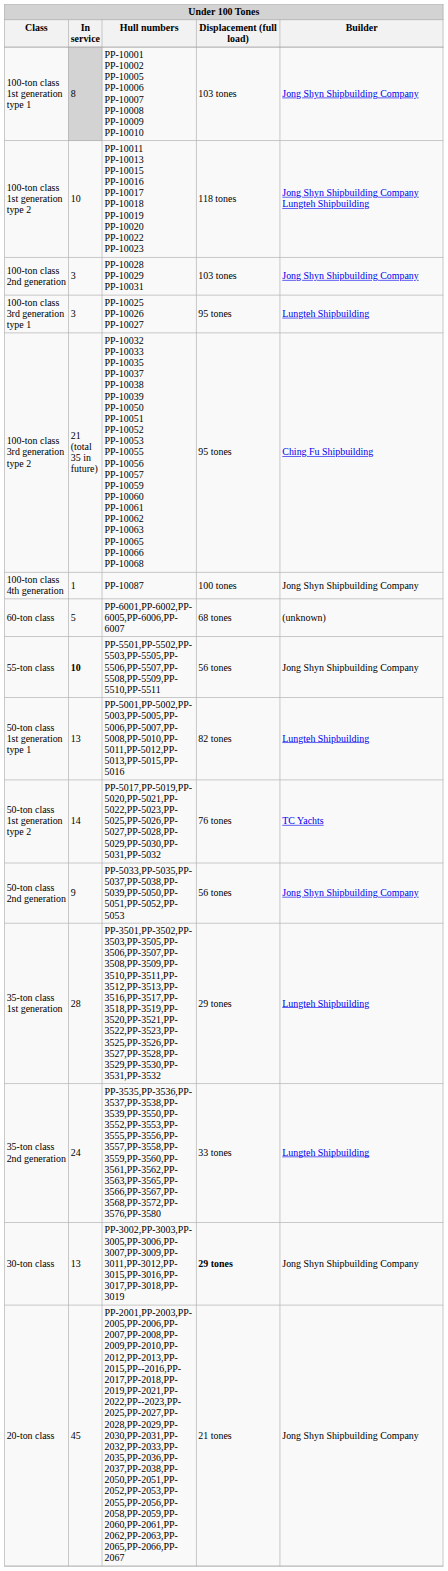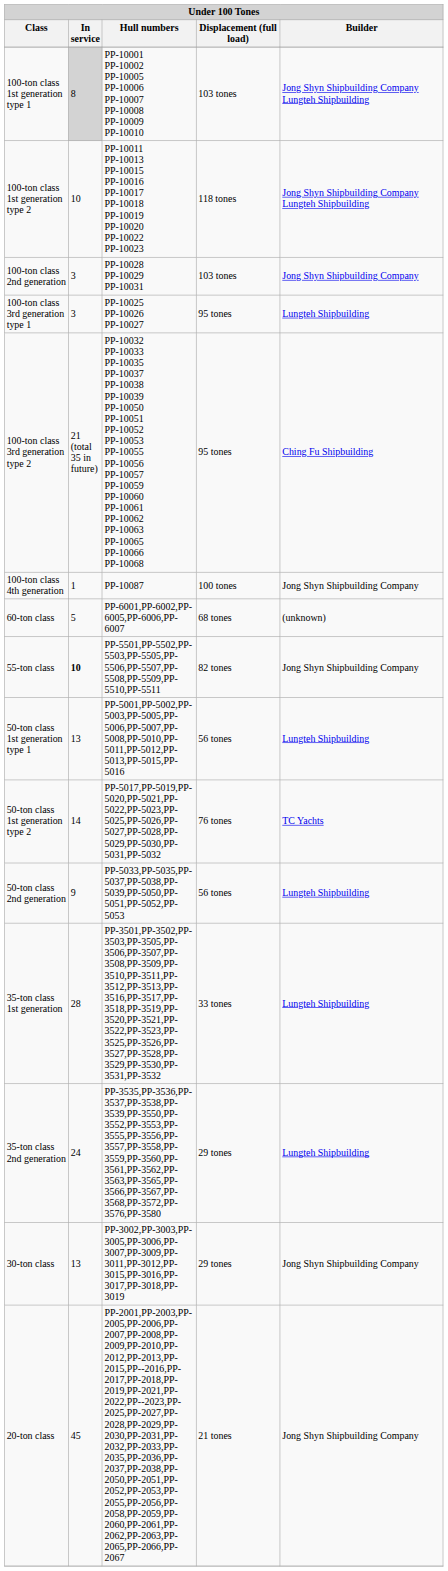(351, 94) Jong Shyn Shipbuilding Company -> (351, 94) Jong Shyn Shipbuilding Company Lungteh Shipbuilding
(215, 667) 56 tones -> (215, 667) 82 tones
(215, 738) 82 tones -> (215, 738) 56 tones
(351, 893) Jong Shyn Shipbuilding Company -> (326, 893) Lungteh Shipbuilding
(215, 1003) 29 tones -> (215, 1003) 33 tones
(215, 1153) 33 tones -> (215, 1153) 29 tones
(216, 1263) bold -> (215, 1263) normal
